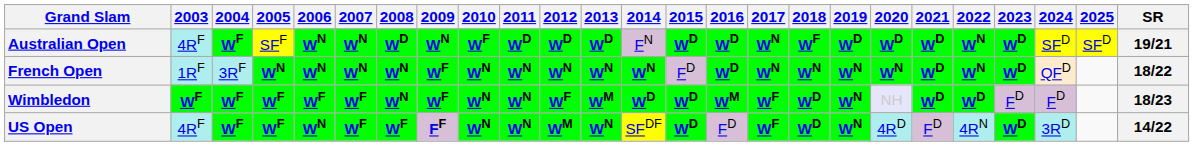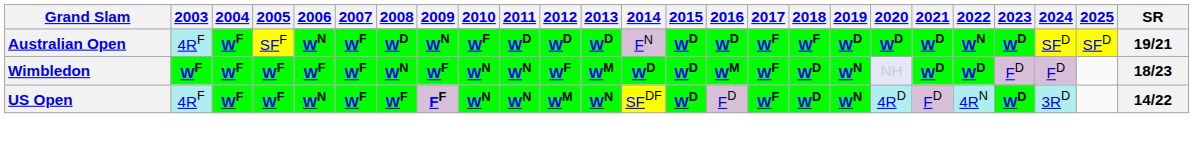(356, 43) WN -> (356, 43) WF
(768, 43) WN -> (768, 43) WF
- row: (55, 71)
